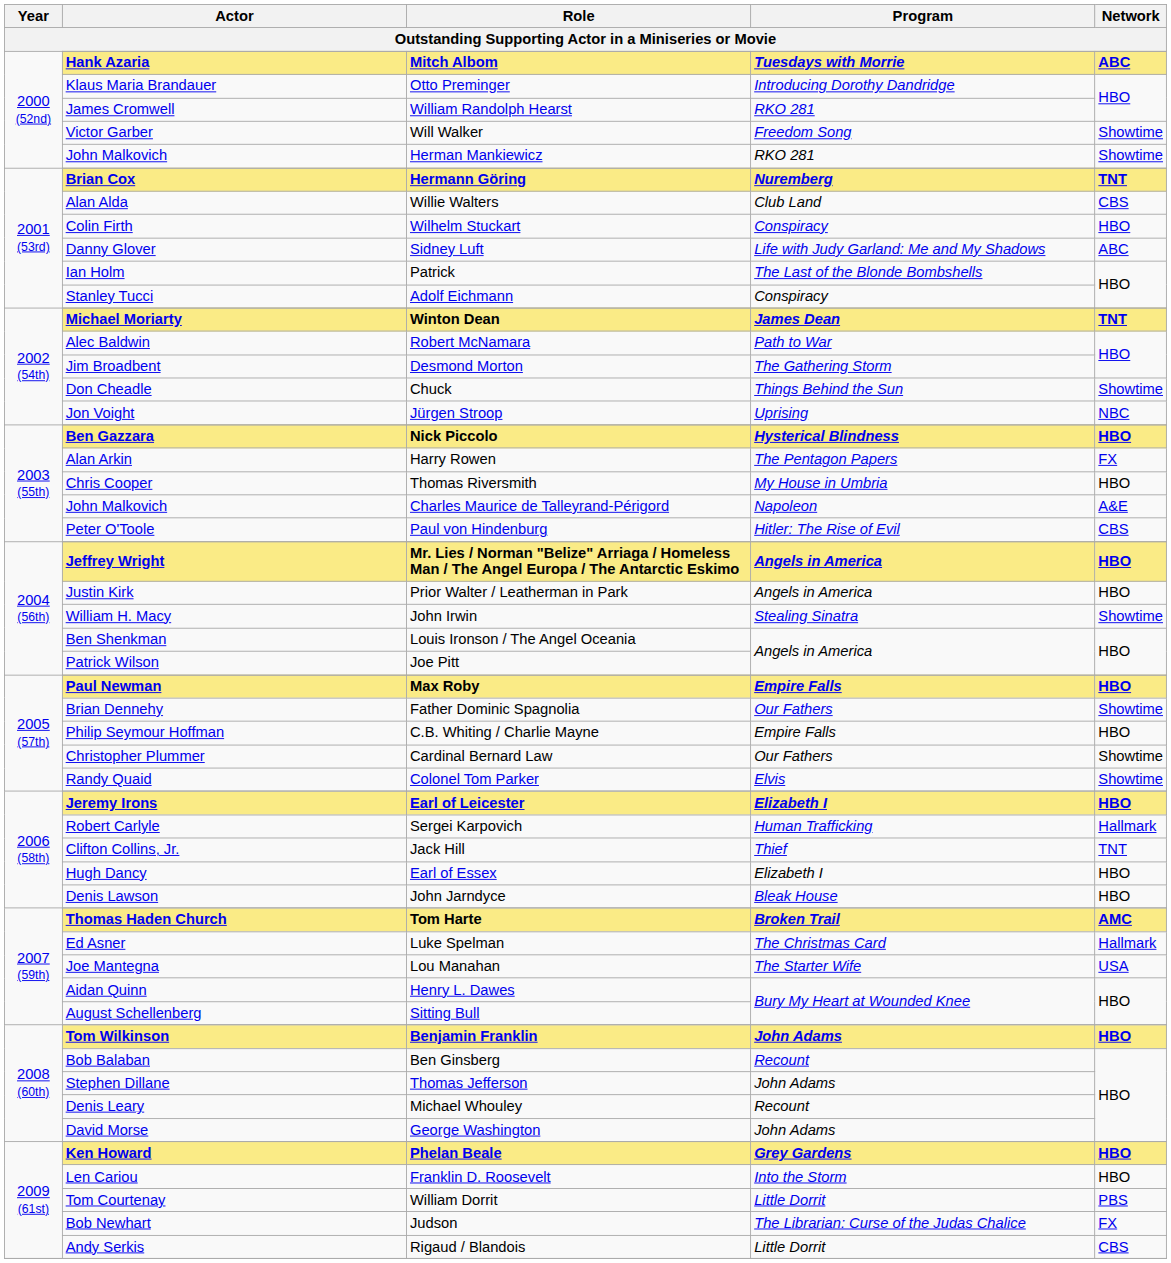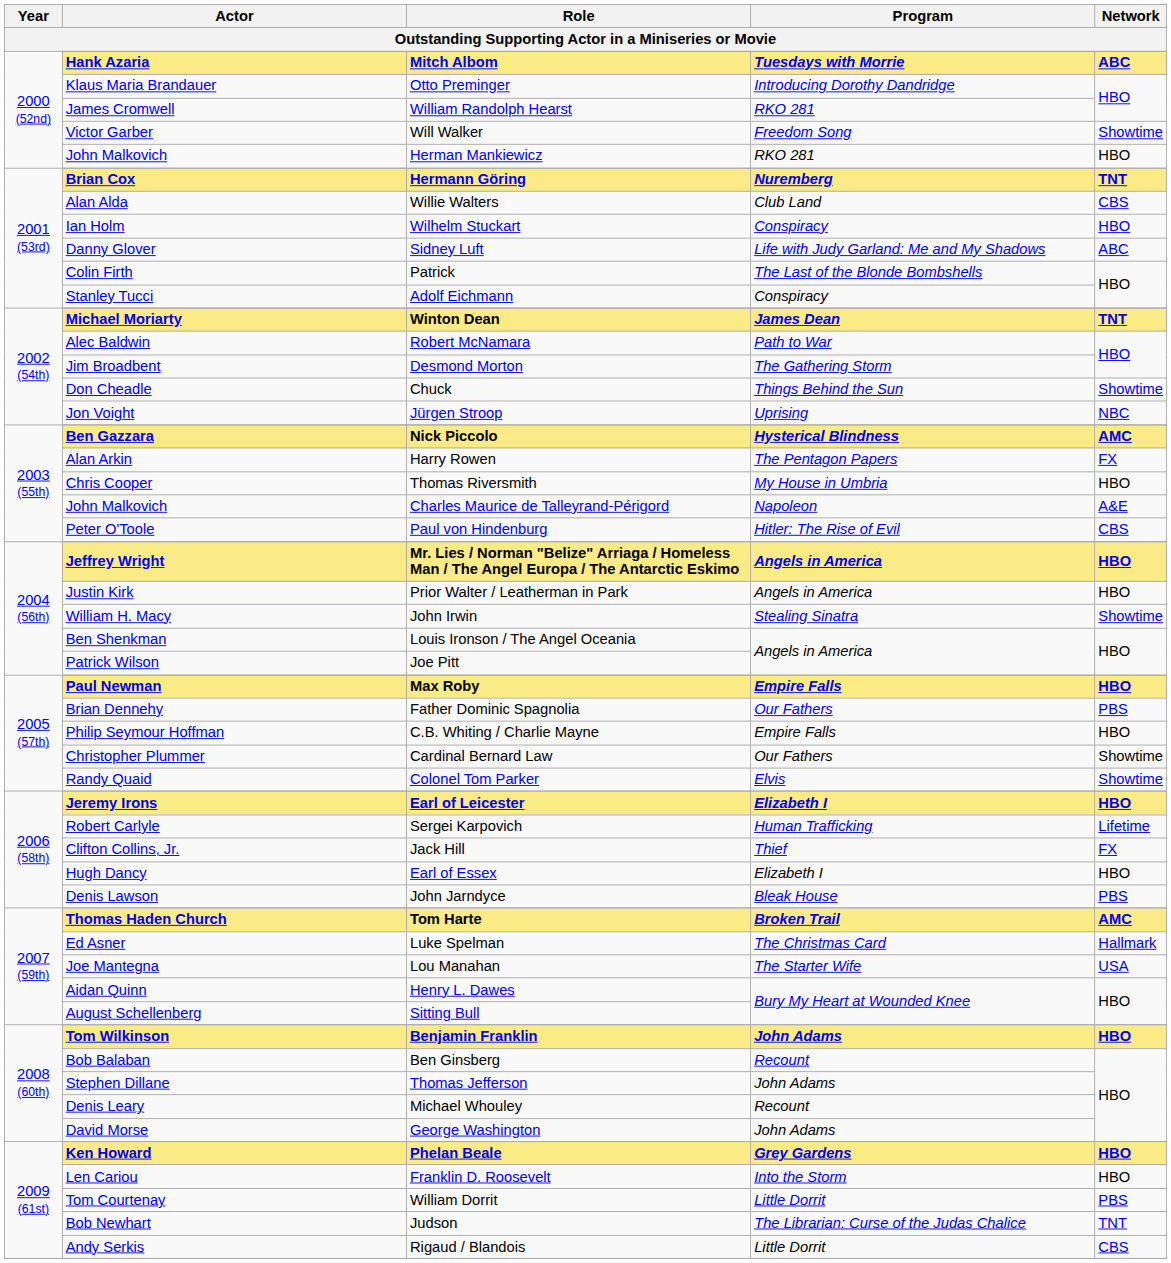(1131, 156) Showtime -> (1114, 156) HBO
(99, 226) Colin Firth -> (95, 226) Ian Holm
(95, 272) Ian Holm -> (99, 272) Colin Firth
(1115, 436) HBO -> (1115, 436) AMC
(1131, 709) Showtime -> (1113, 709) PBS
(1127, 826) Hallmark -> (1124, 826) Lifetime
(1113, 849) TNT -> (1108, 849) FX
(1114, 896) HBO -> (1113, 896) PBS
(1108, 1223) FX -> (1113, 1223) TNT
